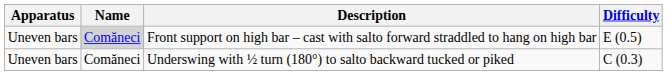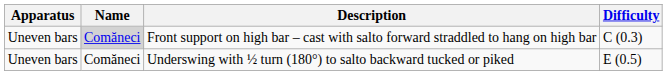(622, 37) E (0.5) -> (623, 37) C (0.3)
(623, 59) C (0.3) -> (622, 59) E (0.5)
